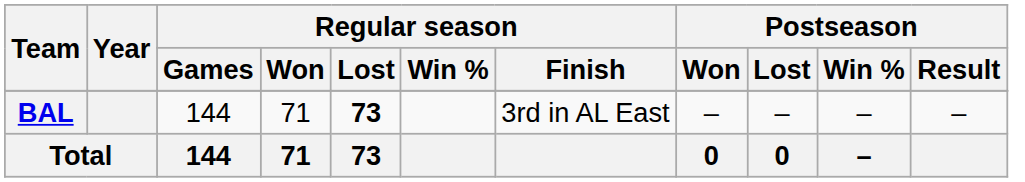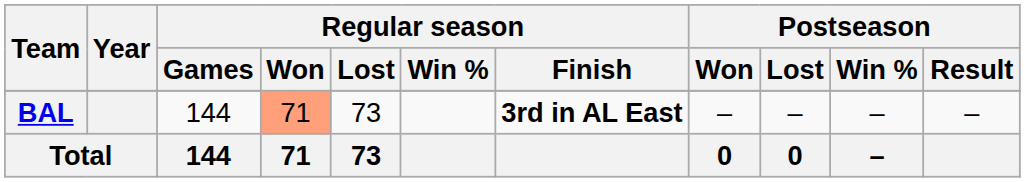(296, 113) no background -> (296, 113) lightsalmon background
(366, 113) bold -> (366, 113) normal
(585, 113) normal -> (592, 113) bold
